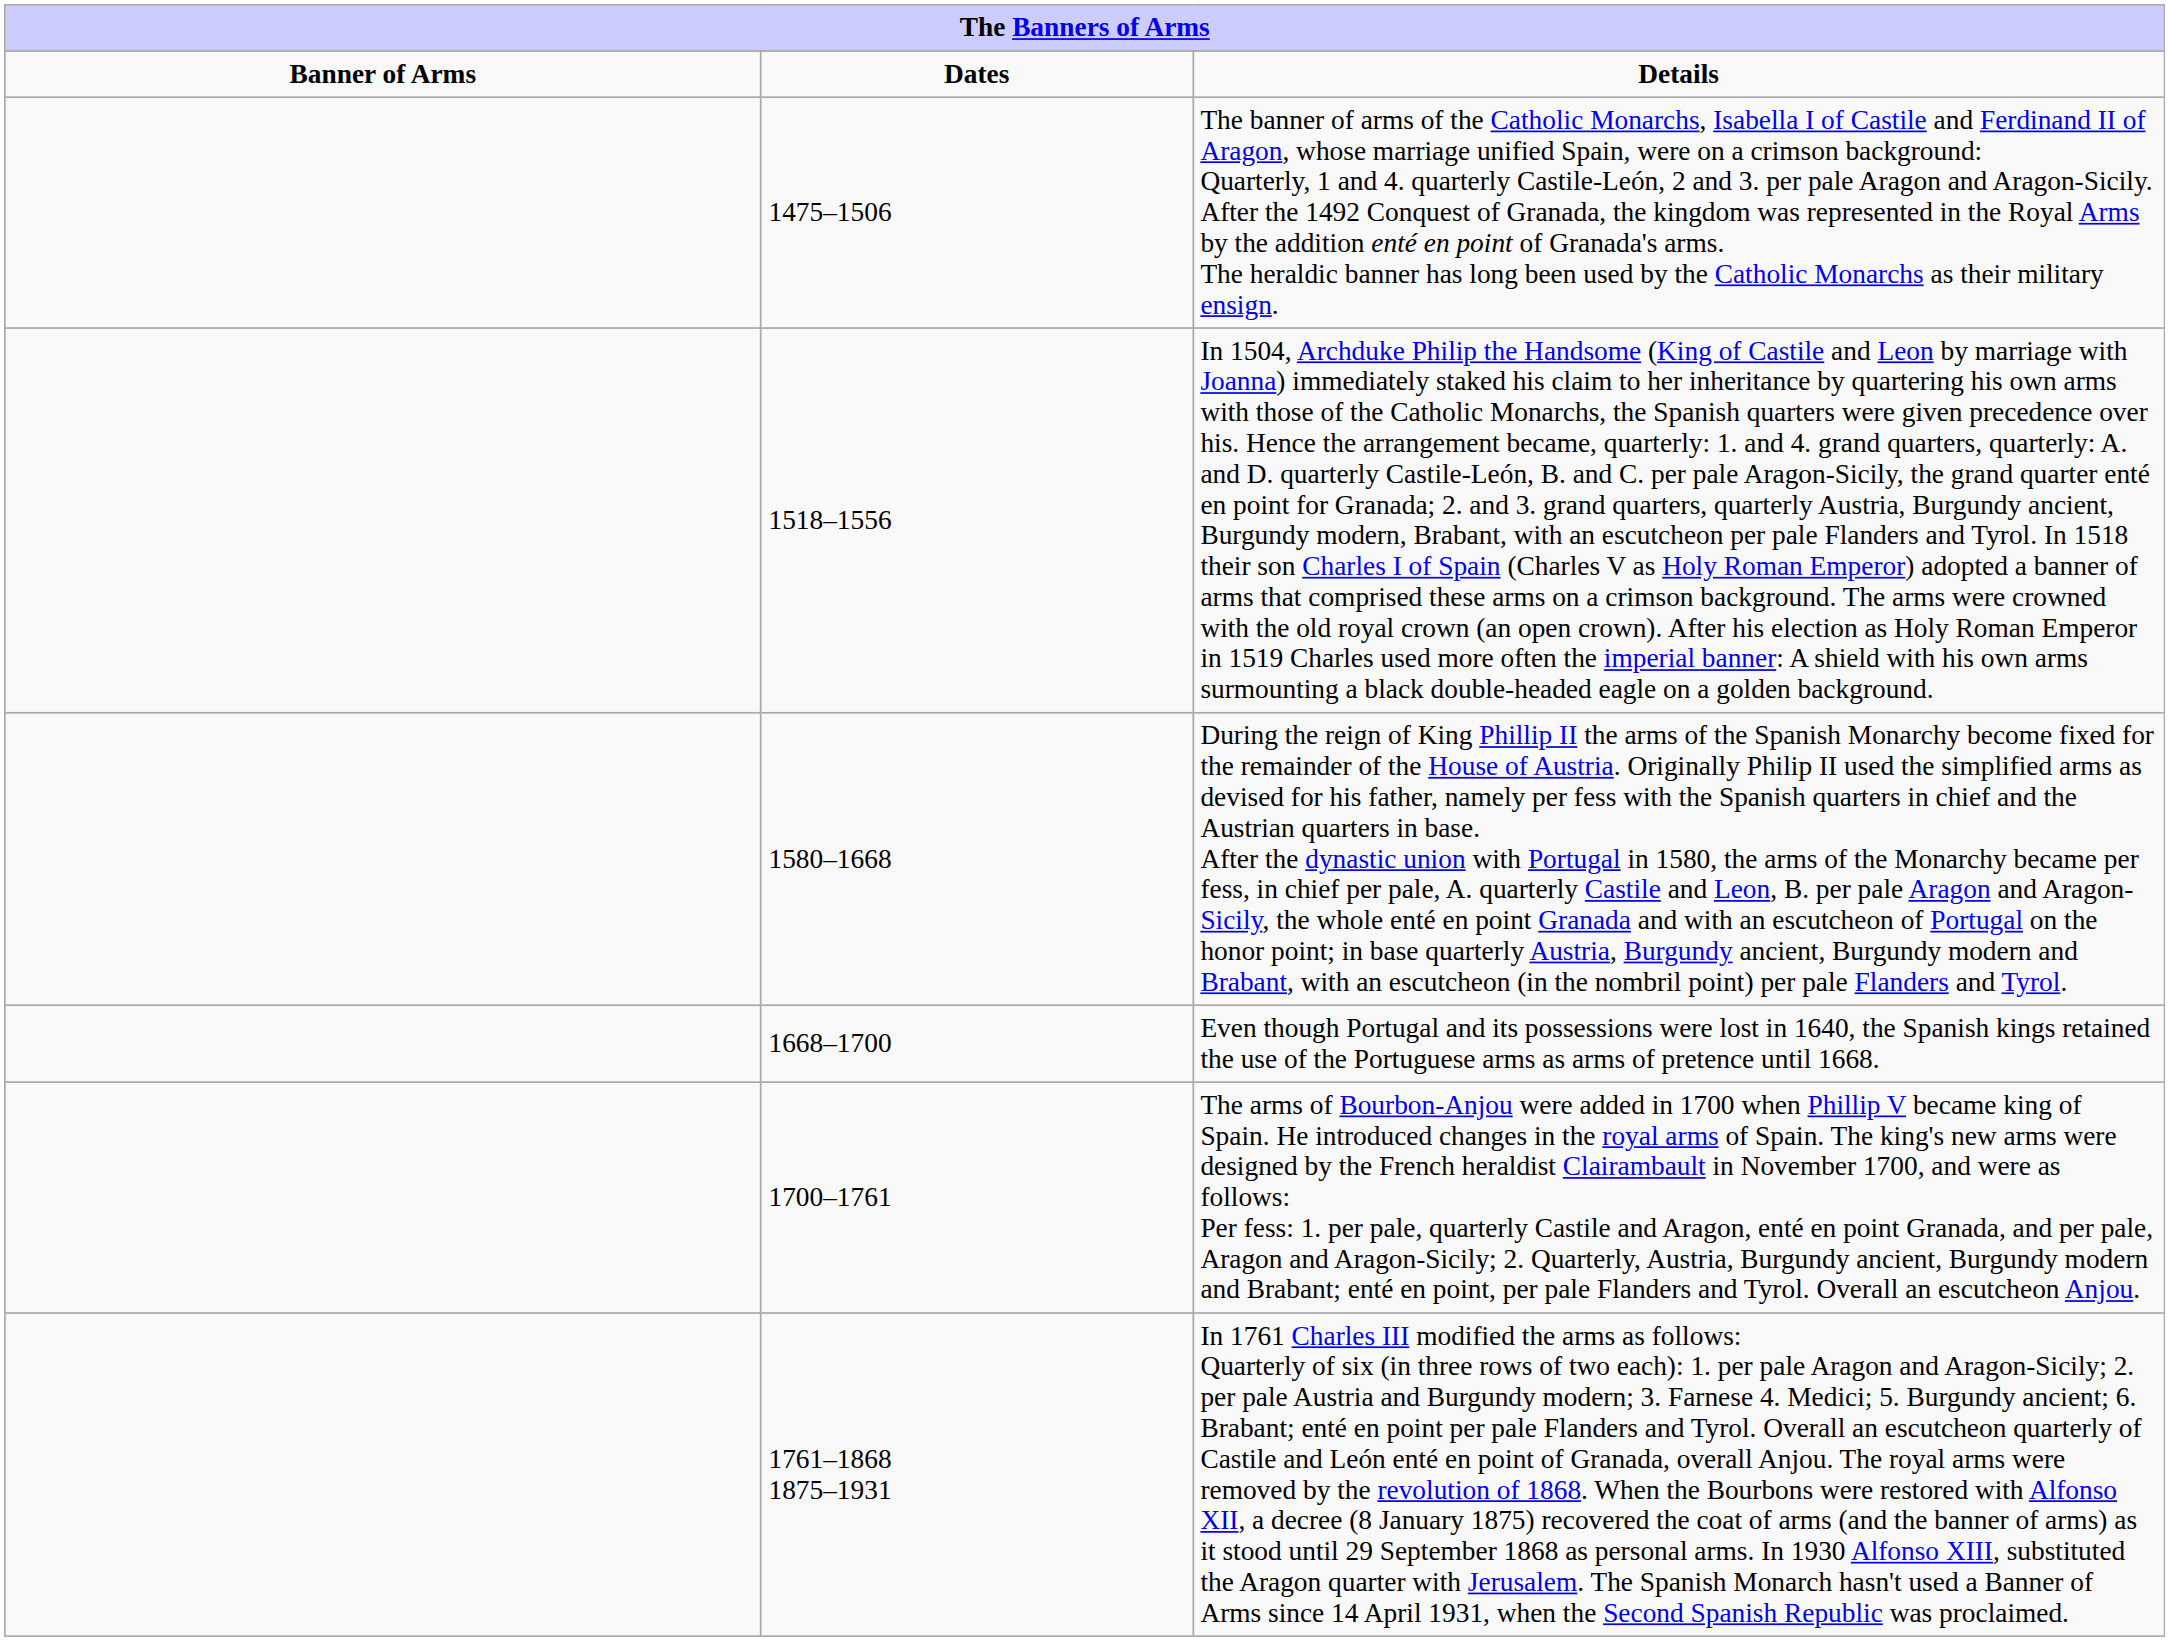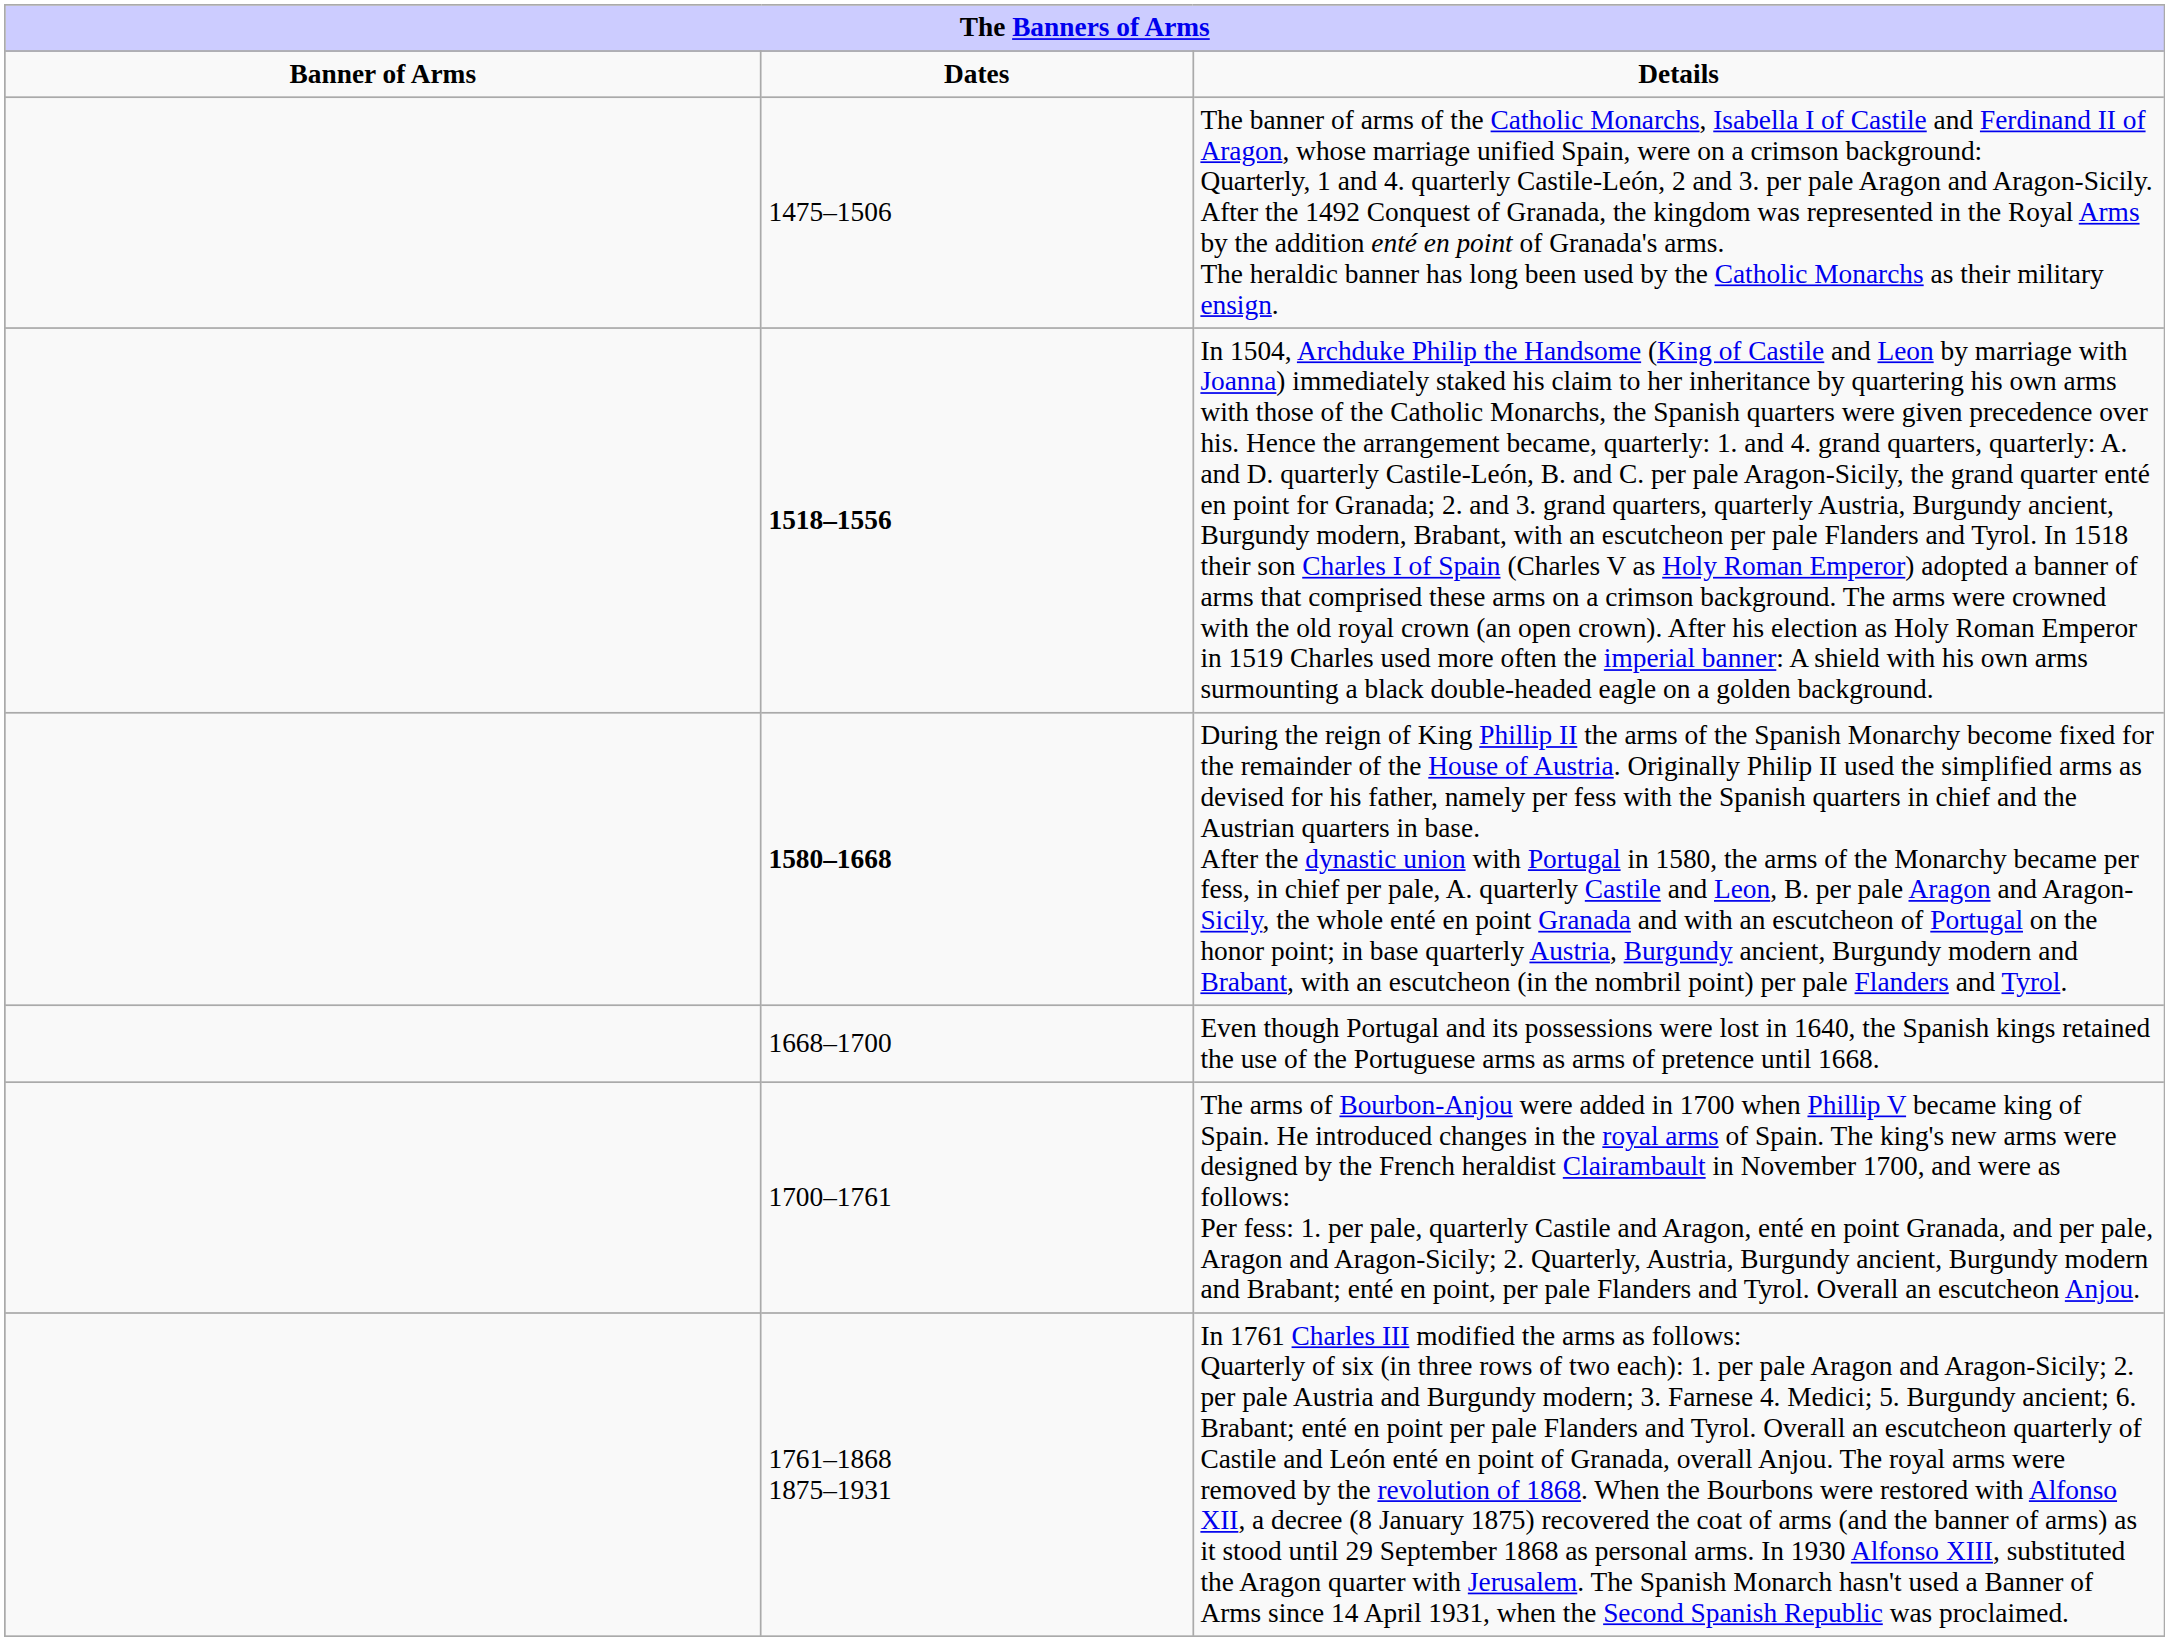(830, 520) normal -> (830, 520) bold
(830, 858) normal -> (830, 858) bold
